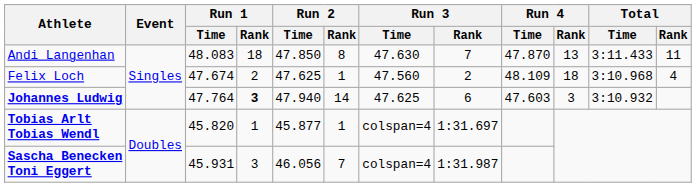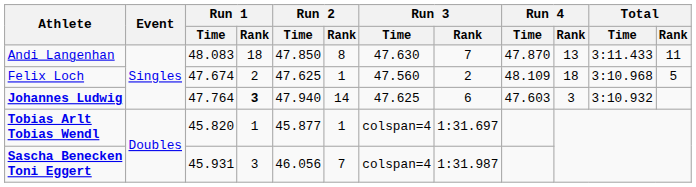(673, 77) 4 -> (673, 77) 5
